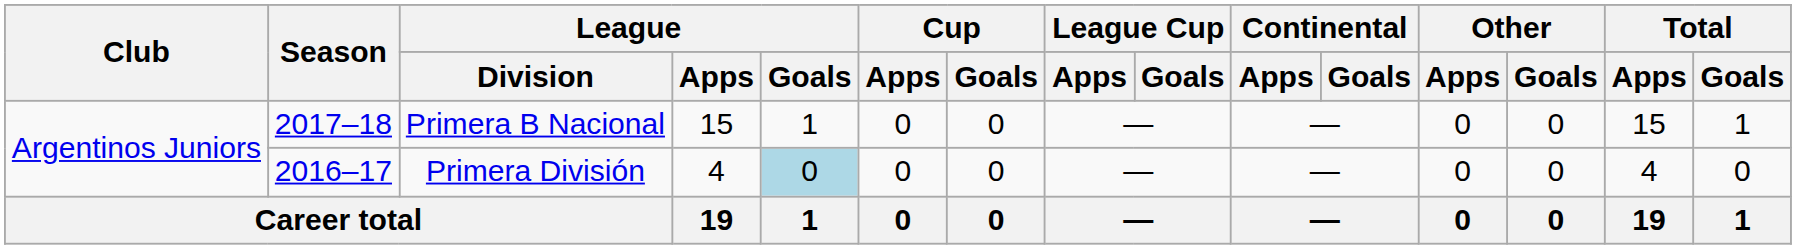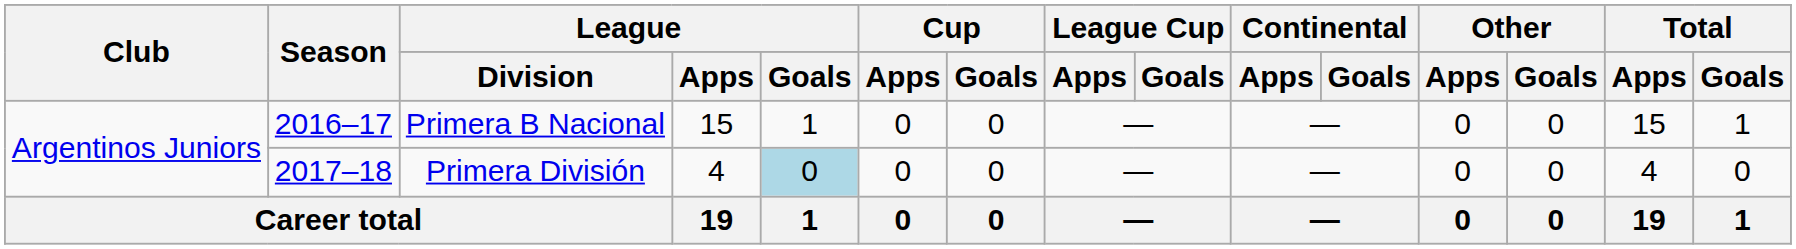(333, 123) 2017–18 -> (333, 123) 2016–17
(333, 171) 2016–17 -> (333, 171) 2017–18
